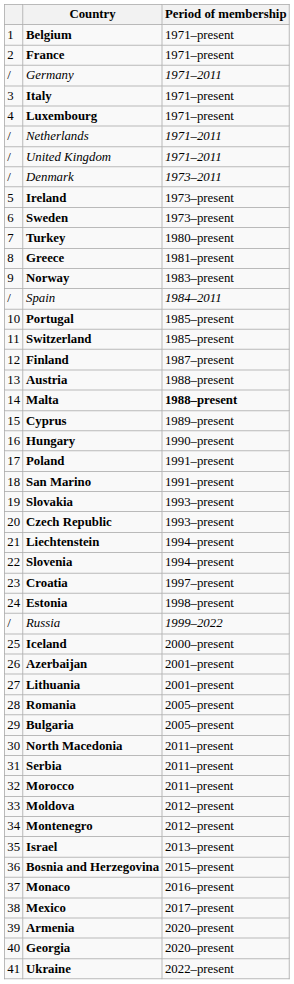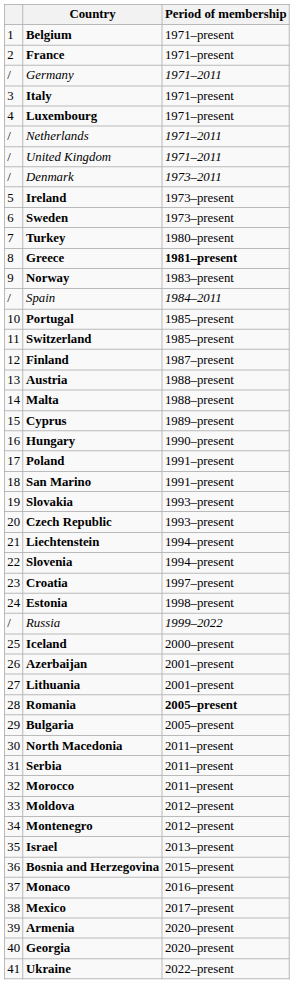(199, 258) normal -> (201, 258) bold
(201, 400) bold -> (199, 400) normal
(199, 704) normal -> (201, 704) bold
